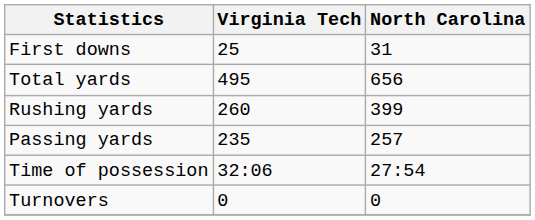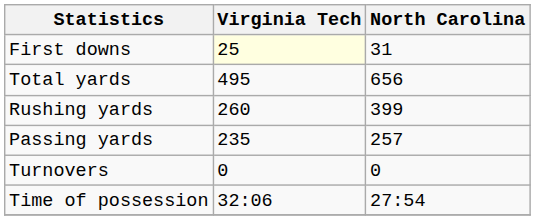(228, 50) no background -> (228, 50) lightyellow background
rows swapped: (59, 200) <-> (109, 170)
